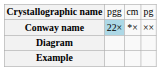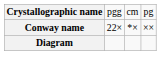(114, 27) lightblue background -> (114, 27) no background
- row: (54, 58)
